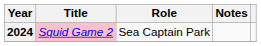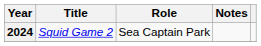(76, 32) pink background -> (76, 32) no background
